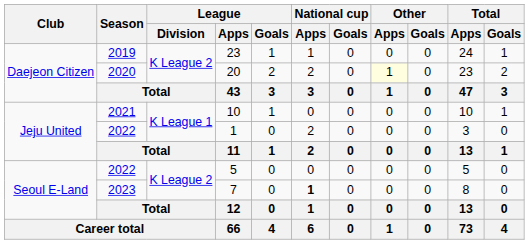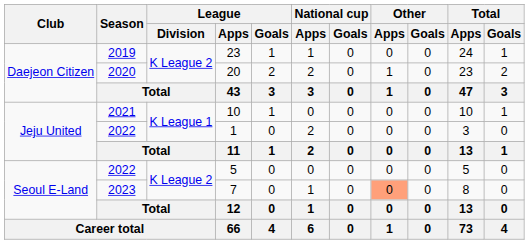(390, 72) lightyellow background -> (390, 72) no background
(311, 190) bold -> (311, 190) normal
(390, 190) no background -> (390, 190) lightsalmon background
